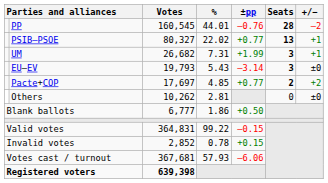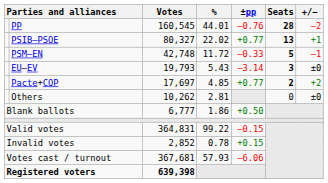+ row: (27, 54)
- row: (16, 54)
